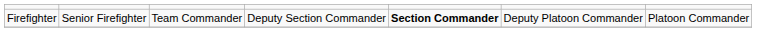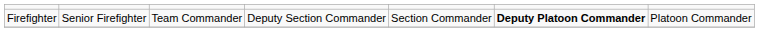(445, 18) bold -> (441, 18) normal
(573, 18) normal -> (571, 18) bold
